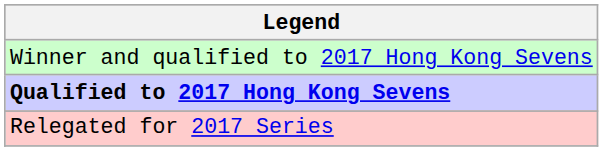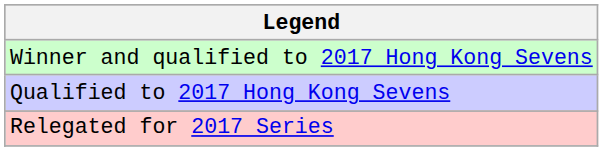(230, 93) bold -> (230, 93) normal
